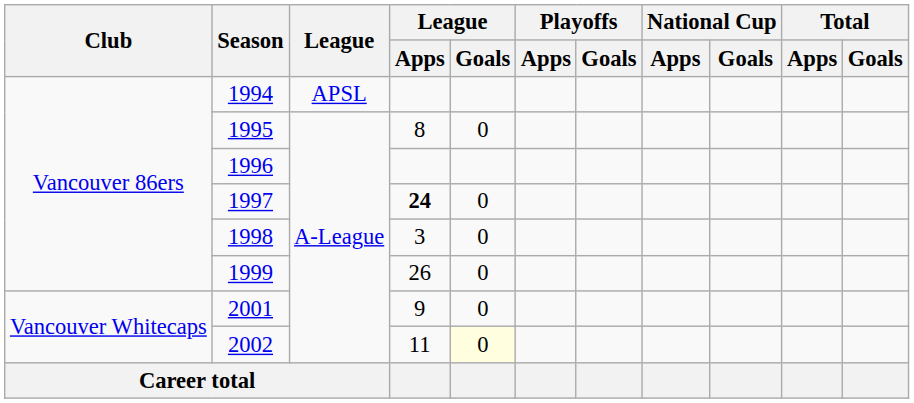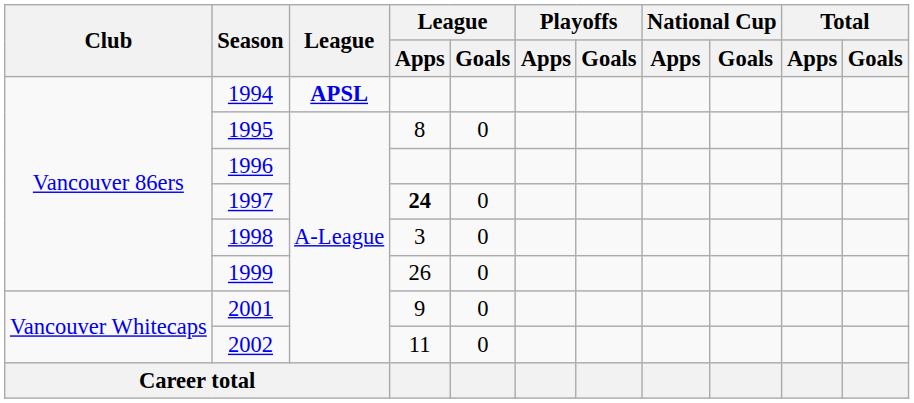(339, 93) normal -> (339, 93) bold
(483, 344) lightyellow background -> (483, 344) no background
